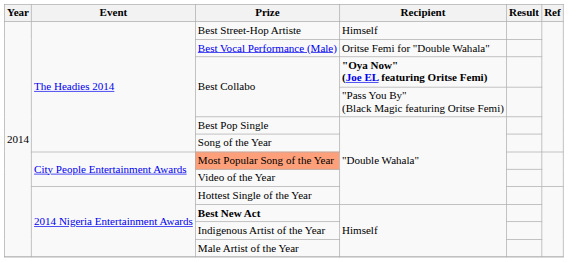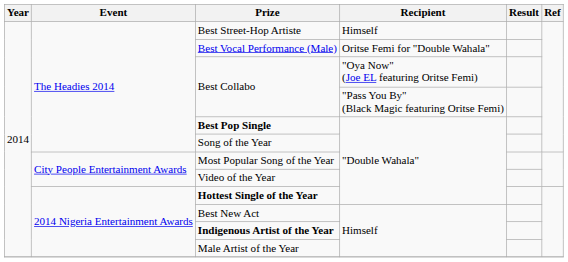(415, 71) bold -> (410, 71) normal
(233, 125) normal -> (234, 125) bold
(266, 160) lightsalmon background -> (266, 160) no background
(255, 195) normal -> (258, 195) bold
(229, 213) bold -> (229, 213) normal
(261, 230) normal -> (266, 230) bold
